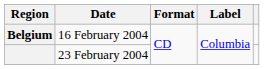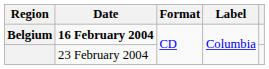(103, 34) normal -> (106, 34) bold
